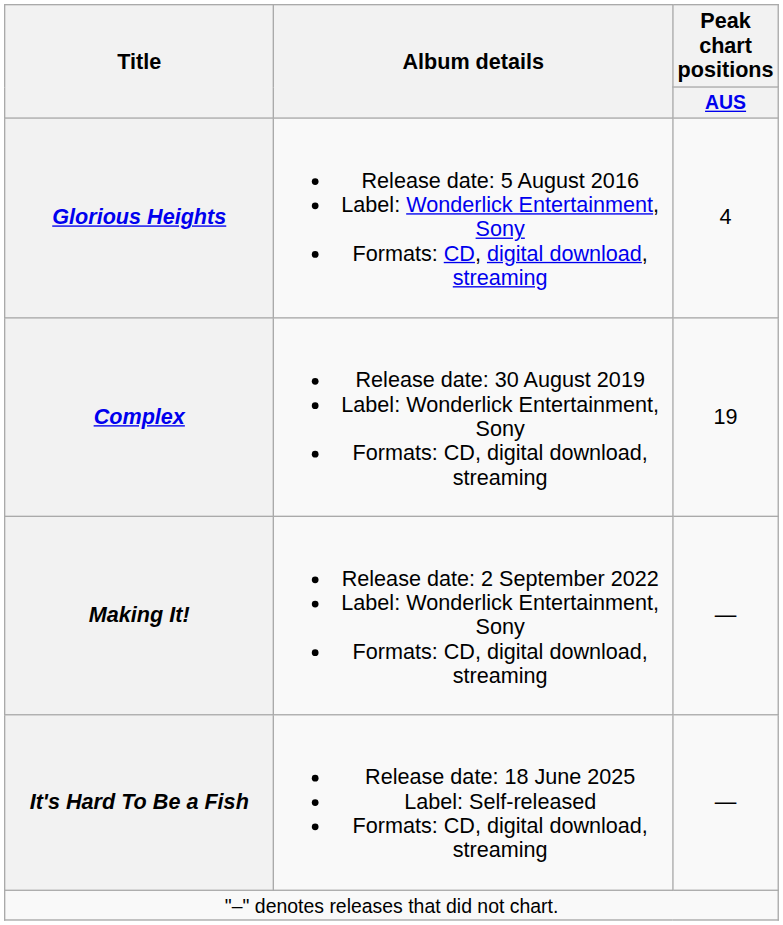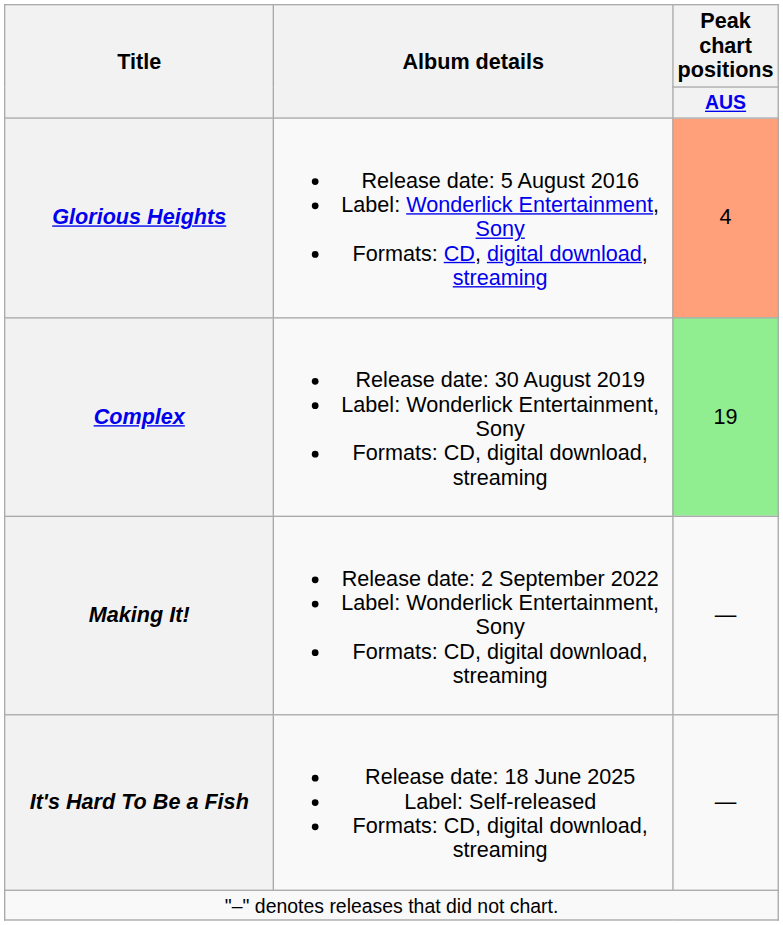(726, 217) no background -> (726, 217) lightsalmon background
(726, 416) no background -> (726, 416) lightgreen background
